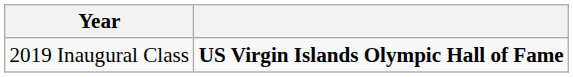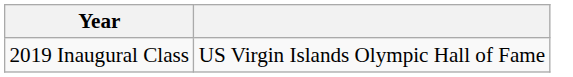(381, 54) bold -> (372, 54) normal
